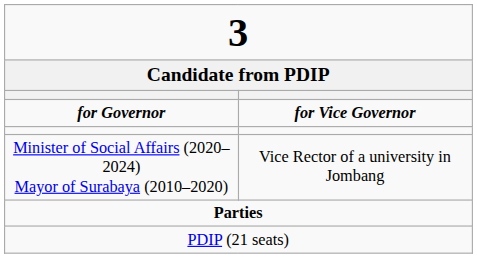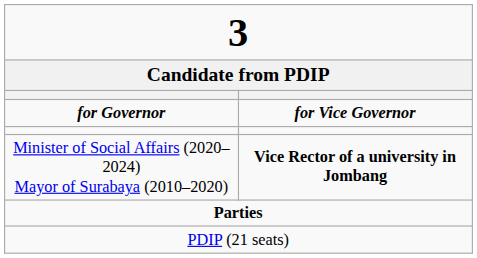(355, 167) normal -> (355, 167) bold
